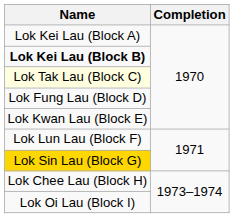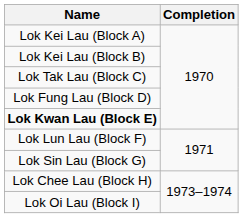(77, 56) bold -> (82, 56) normal
(77, 77) lightyellow background -> (82, 77) no background
(77, 118) normal -> (82, 118) bold
(77, 160) gold background -> (82, 160) no background
